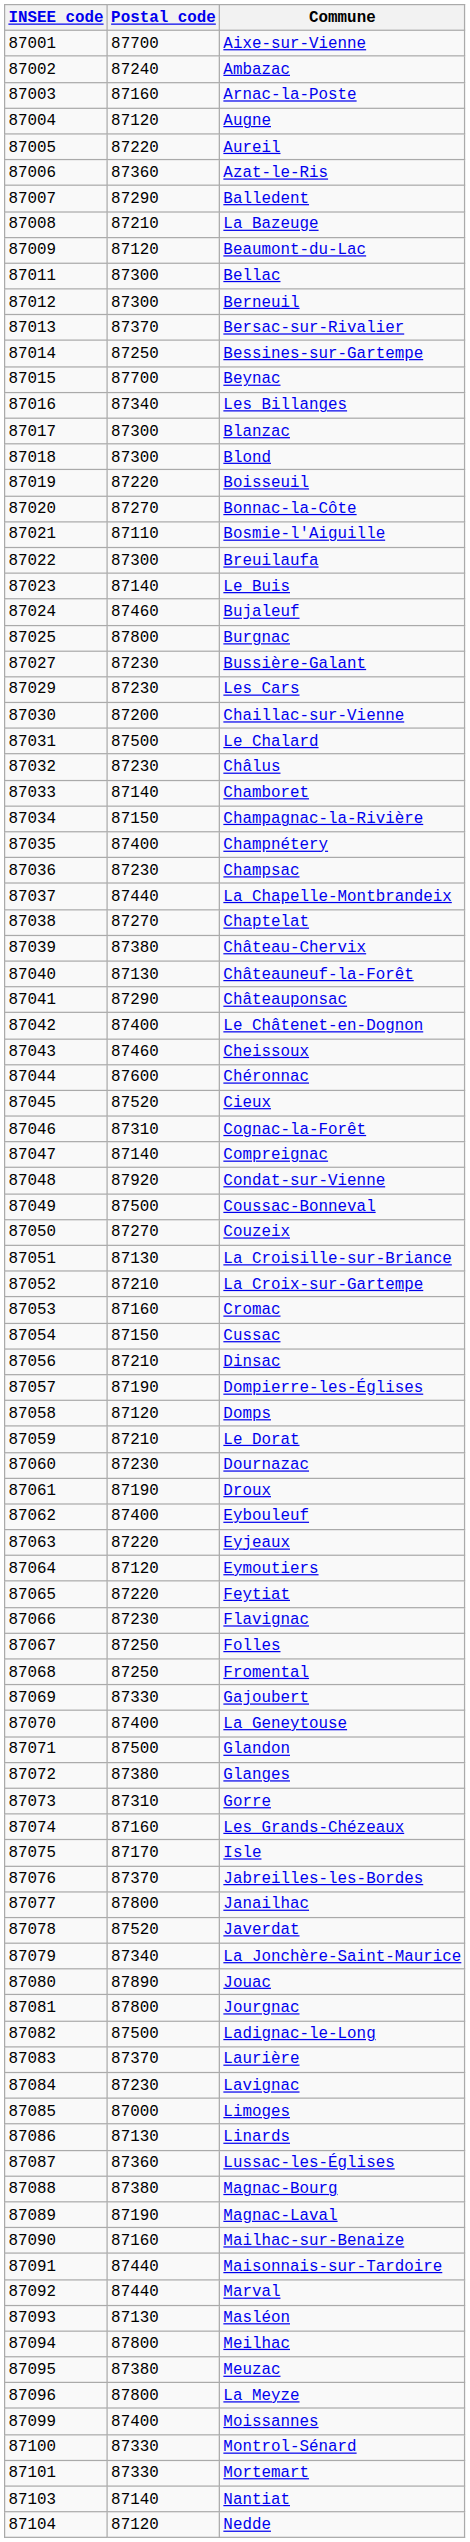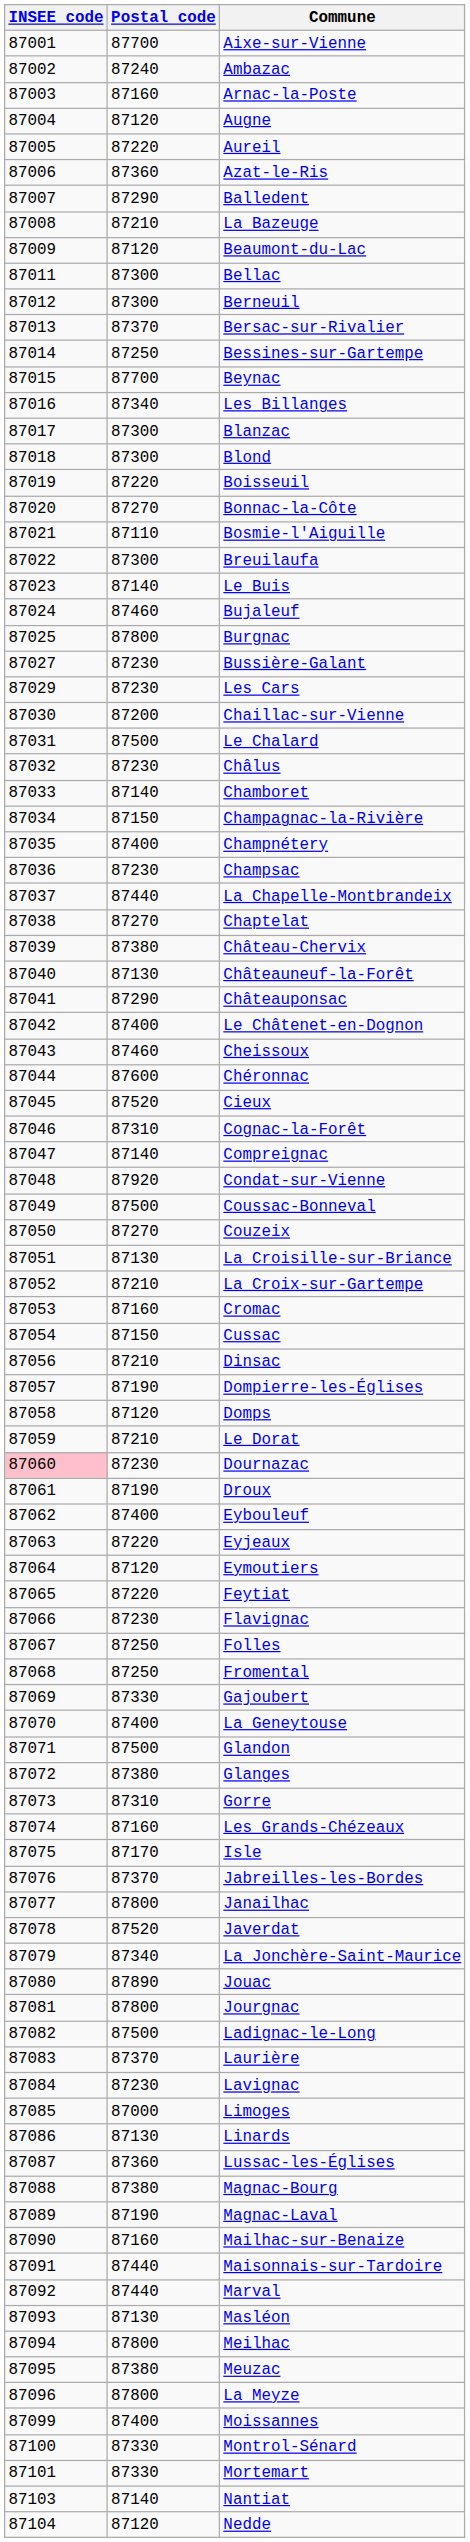(32, 1465) no background -> (32, 1465) pink background
